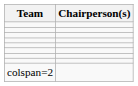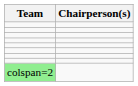(30, 72) no background -> (30, 72) lightgreen background
